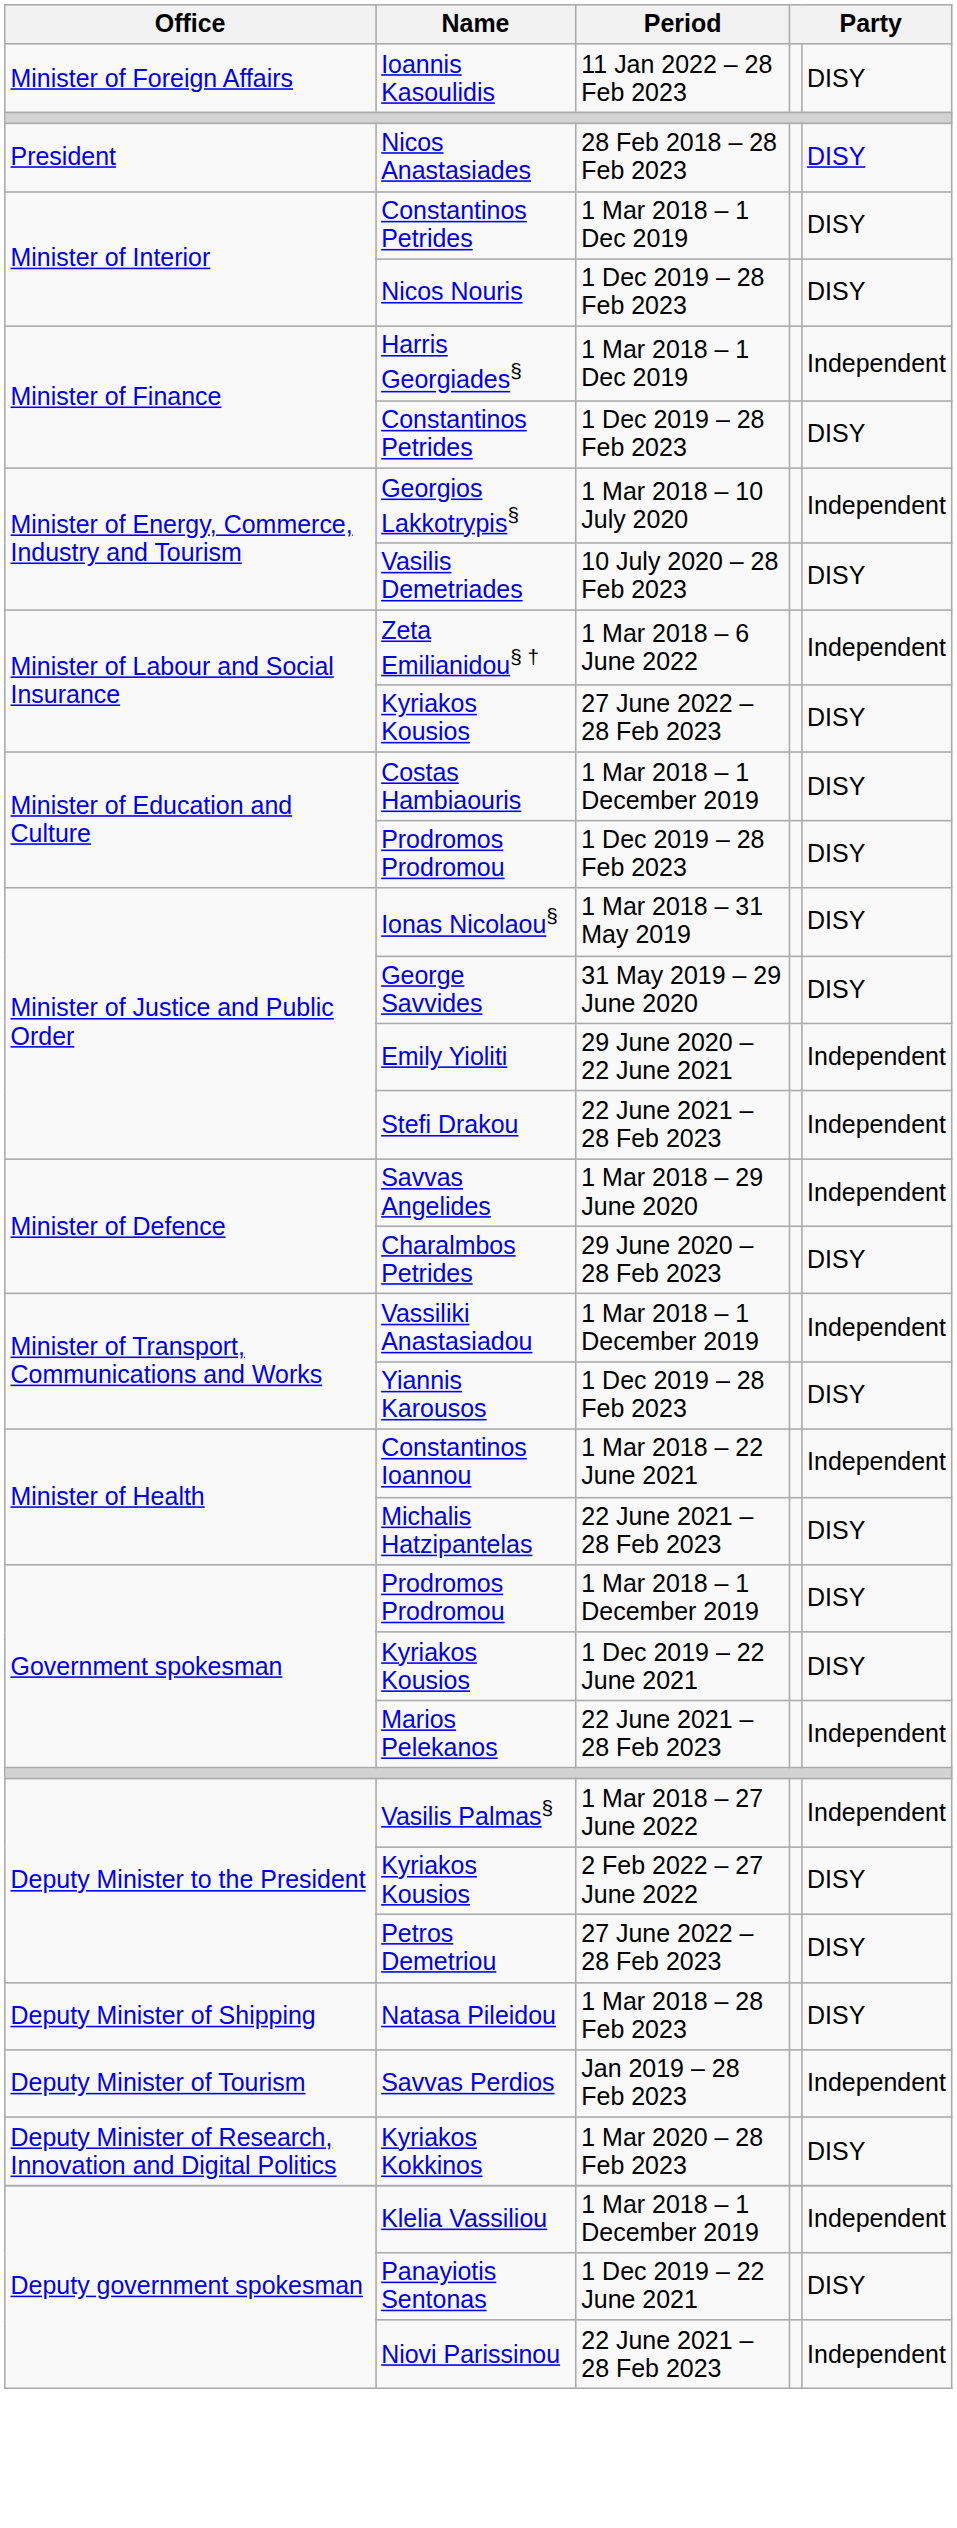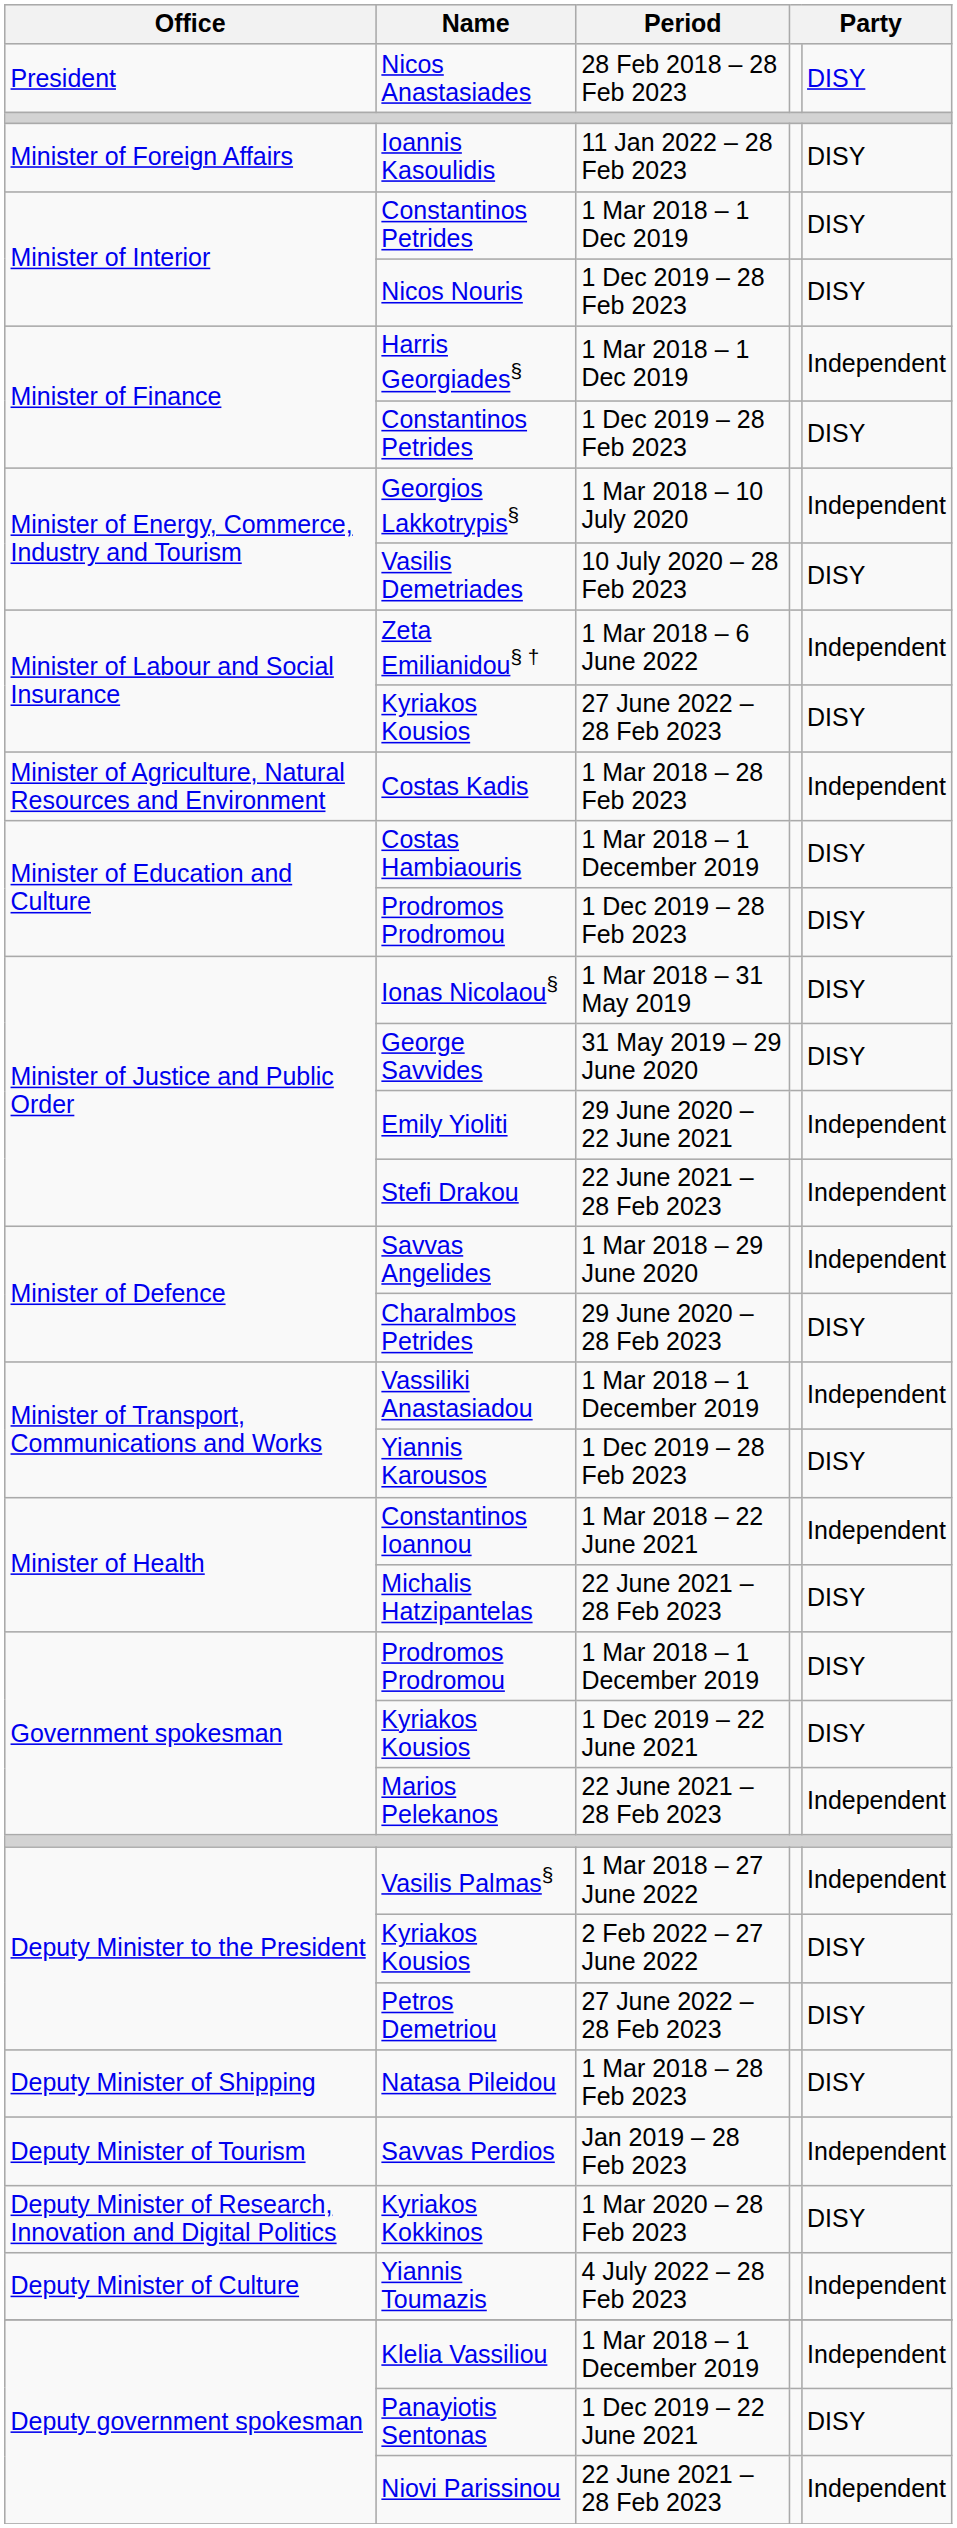rows swapped: (456, 157) <-> (438, 77)
+ row: (455, 786)
+ row: (434, 2286)
